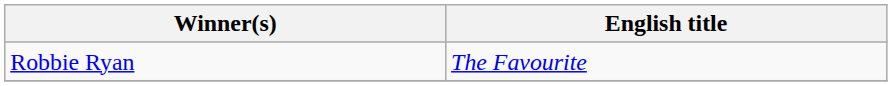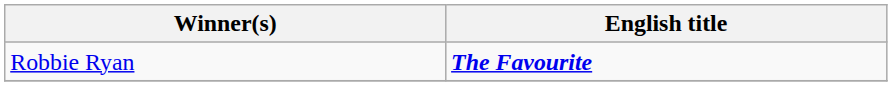(519, 61) normal -> (522, 61) bold
